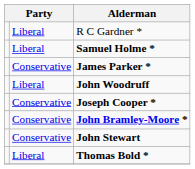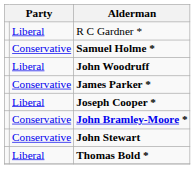(28, 48) Liberal -> (42, 48) Conservative
rows swapped: (114, 66) <-> (113, 84)
(42, 102) Conservative -> (28, 102) Liberal
